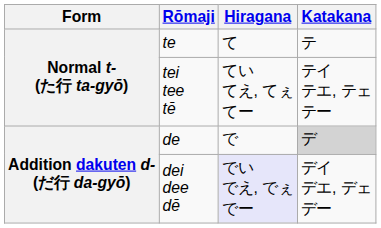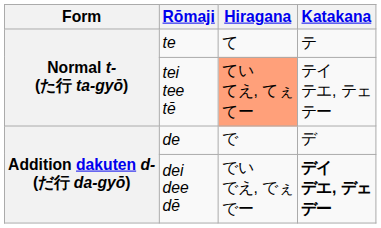(258, 91) no background -> (258, 91) lightsalmon background
(309, 139) lightgrey background -> (309, 139) no background
(258, 187) lavender background -> (258, 187) no background
(336, 187) normal -> (336, 187) bold
